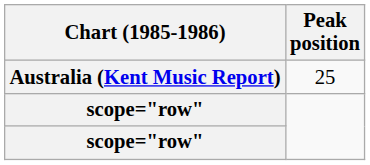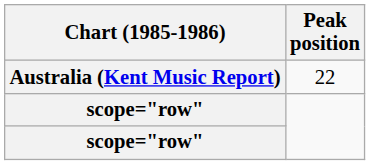(325, 76) 25 -> (325, 76) 22
